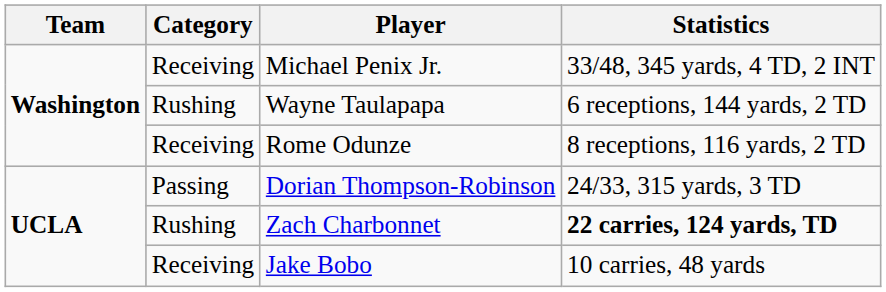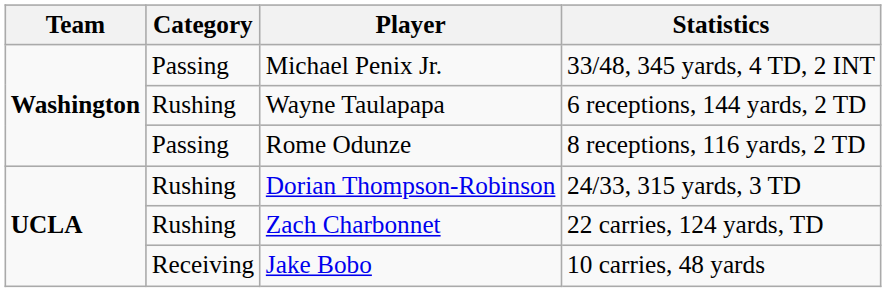(203, 64) Receiving -> (190, 64) Passing
(203, 145) Receiving -> (190, 145) Passing
(190, 185) Passing -> (194, 185) Rushing
(702, 225) bold -> (695, 225) normal
